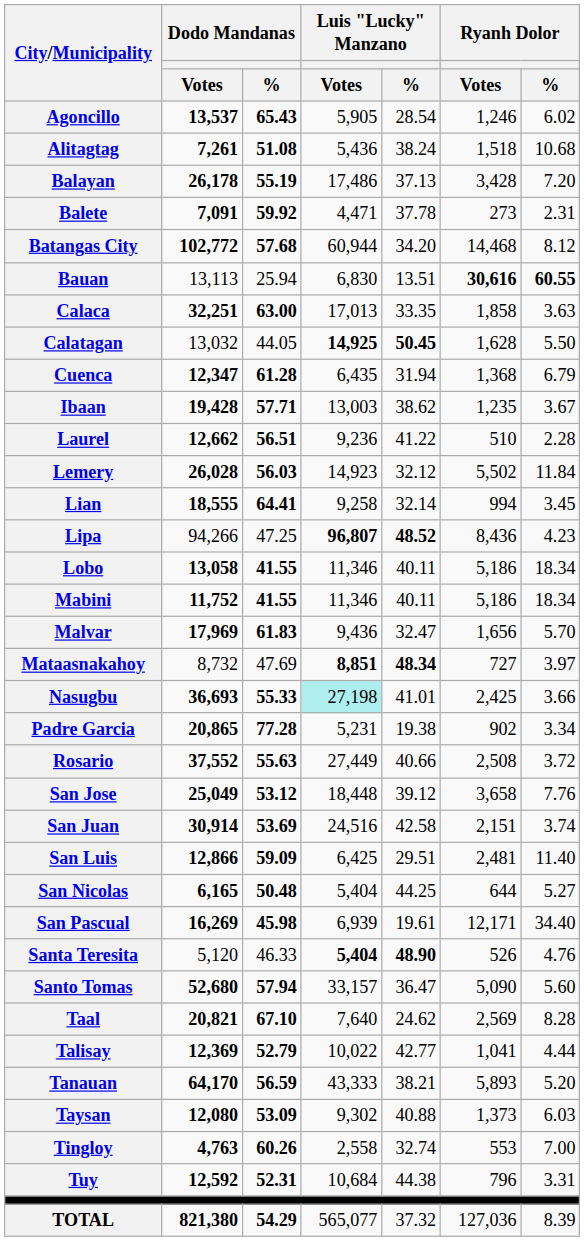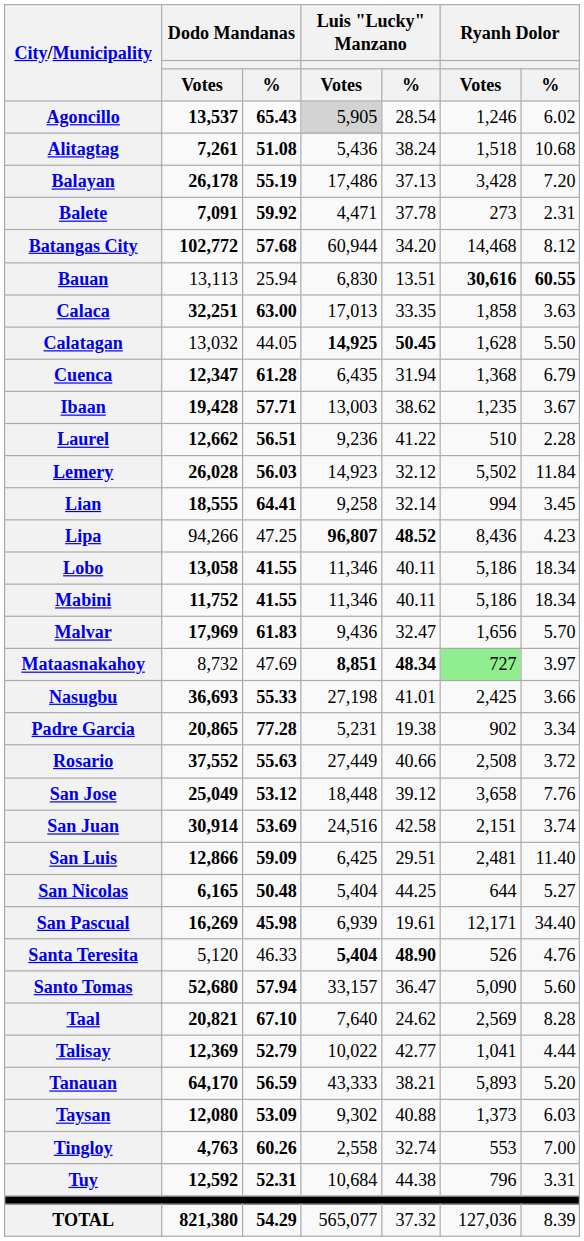(357, 117) no background -> (357, 117) lightgrey background
(503, 664) no background -> (503, 664) lightgreen background
(352, 697) paleturquoise background -> (352, 697) no background
